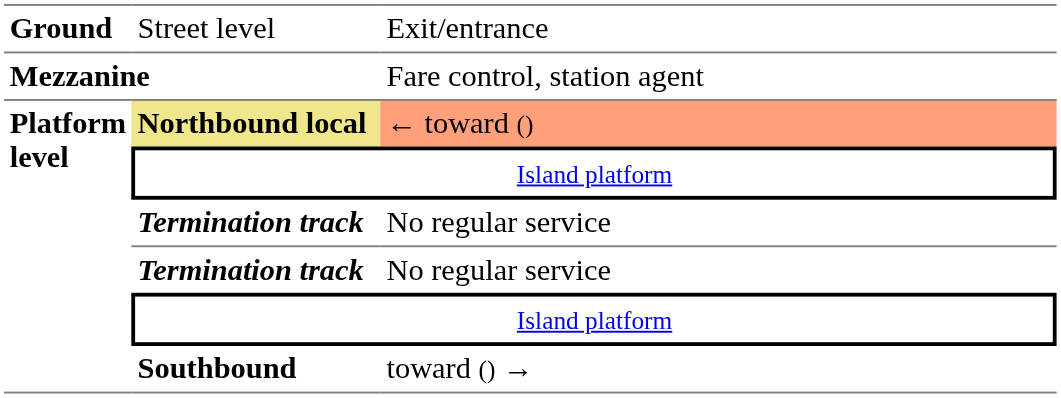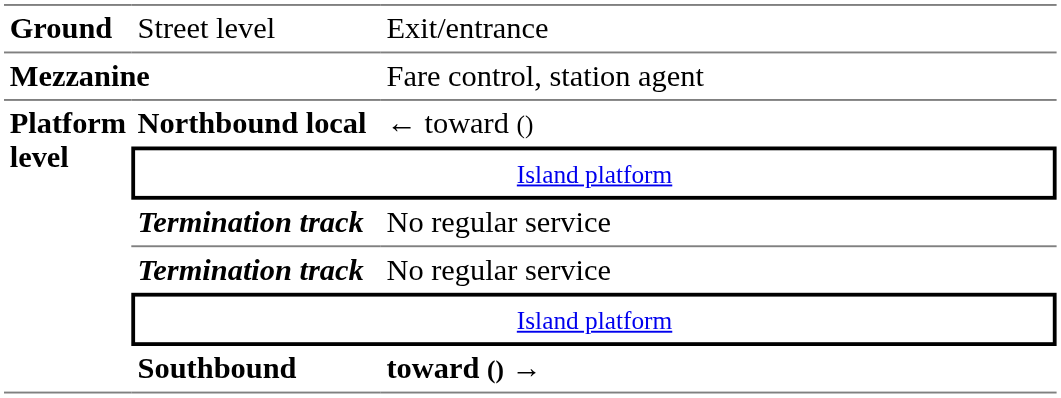(252, 123) khaki background -> (252, 123) no background
(460, 123) lightsalmon background -> (460, 123) no background
(460, 368) normal -> (464, 368) bold
